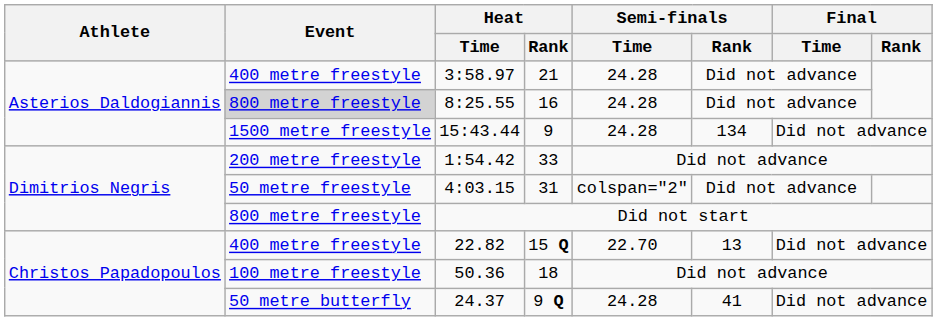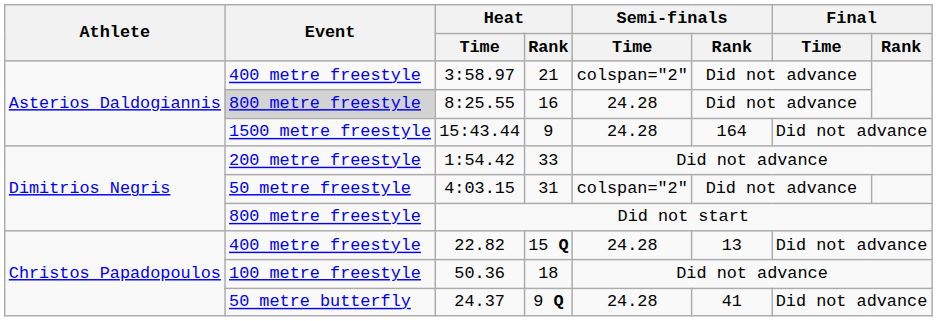(632, 75) 24.28 -> (632, 75) colspan="2"
(732, 132) 134 -> (732, 132) 164
(632, 245) 22.70 -> (632, 245) 24.28
